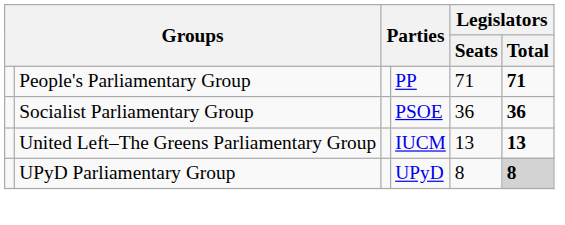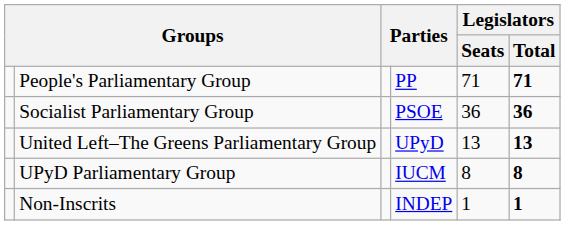(421, 142) IUCM -> (419, 142) UPyD
(419, 173) UPyD -> (421, 173) IUCM
(512, 173) lightgrey background -> (518, 173) no background
+ row: (68, 204)
